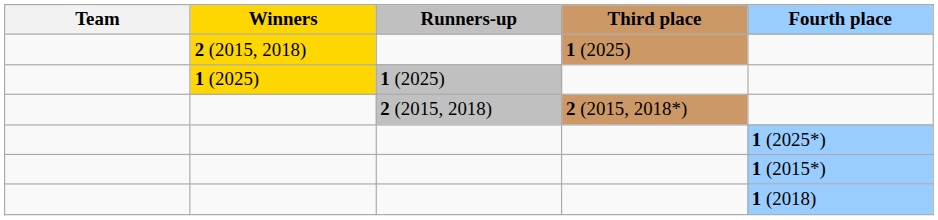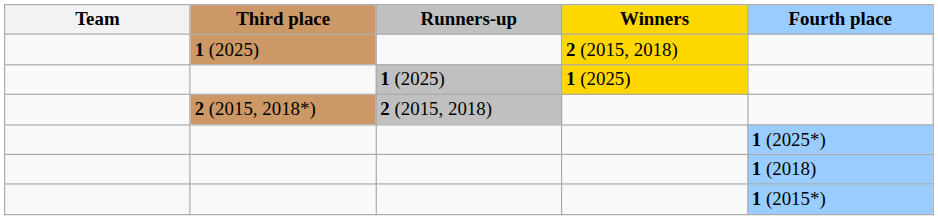columns swapped: (283, 19) <-> (655, 19)
(789, 169) 1 (2015*) -> (784, 169) 1 (2018)
(784, 199) 1 (2018) -> (789, 199) 1 (2015*)
